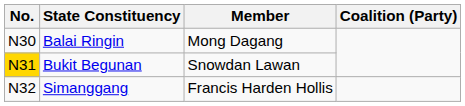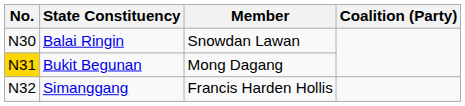(235, 40) Mong Dagang -> (244, 40) Snowdan Lawan
(244, 64) Snowdan Lawan -> (235, 64) Mong Dagang
